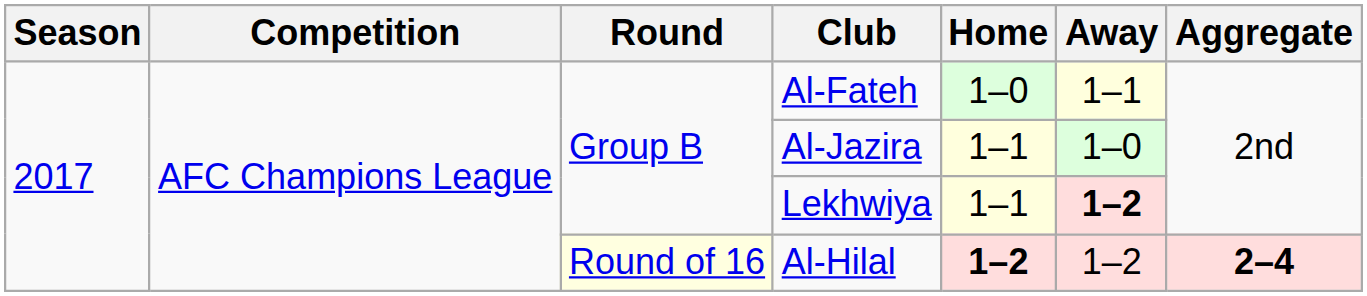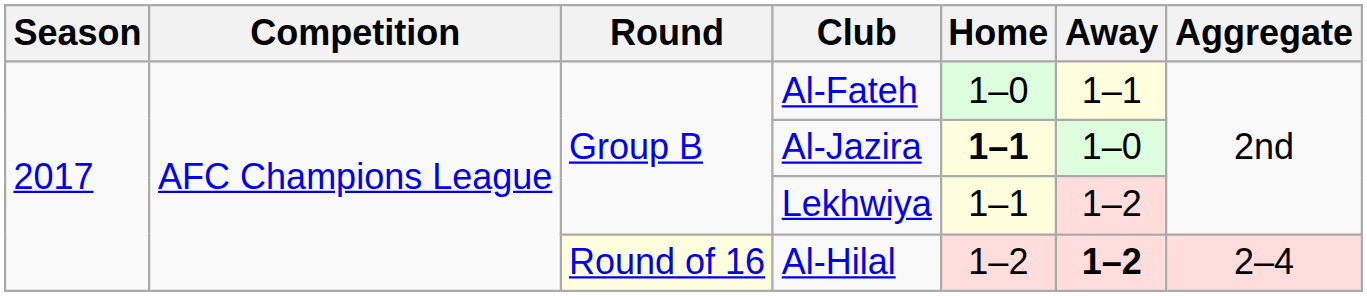(998, 147) normal -> (998, 147) bold
(1112, 204) bold -> (1112, 204) normal
(998, 261) bold -> (998, 261) normal
(1112, 261) normal -> (1112, 261) bold
(1264, 261) bold -> (1264, 261) normal
